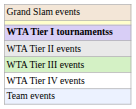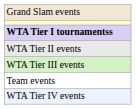(46, 81) WTA Tier IV events -> (31, 81) Team events
(31, 96) Team events -> (46, 96) WTA Tier IV events
